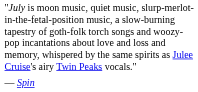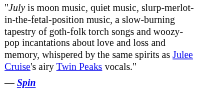(20, 83) normal -> (20, 83) bold
